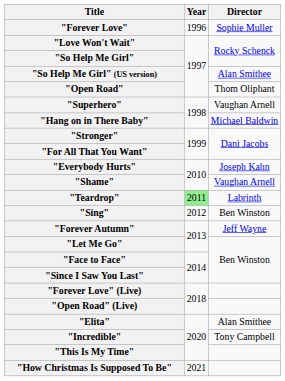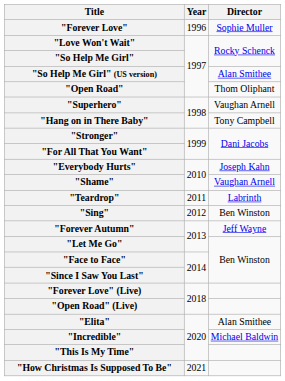(244, 120) Michael Baldwin -> (244, 120) Tony Campbell
(196, 197) lightgreen background -> (196, 197) no background
(244, 337) Tony Campbell -> (244, 337) Michael Baldwin
